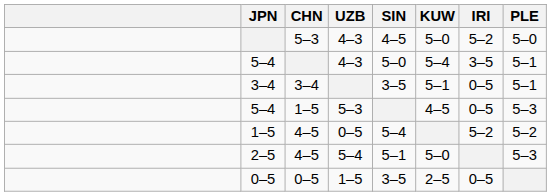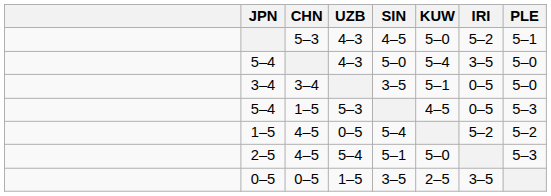(525, 39) 5–0 -> (525, 39) 5–1
(525, 62) 5–1 -> (525, 62) 5–0
(525, 86) 5–1 -> (525, 86) 5–0
(481, 179) 0–5 -> (481, 179) 3–5
